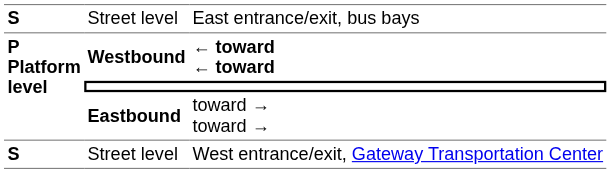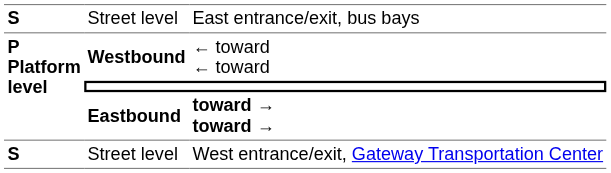(234, 57) bold -> (231, 57) normal
(231, 115) normal -> (234, 115) bold
